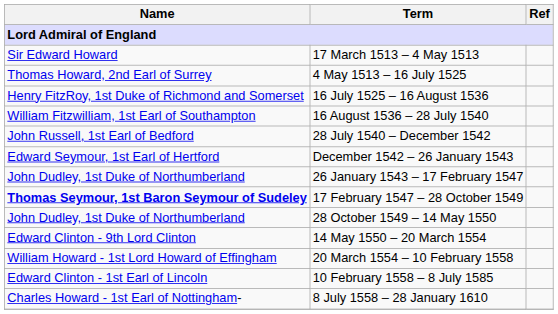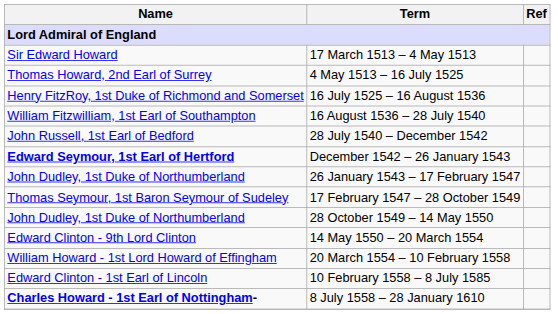(113, 156) normal -> (121, 156) bold
(157, 197) bold -> (148, 197) normal
(124, 298) normal -> (132, 298) bold
